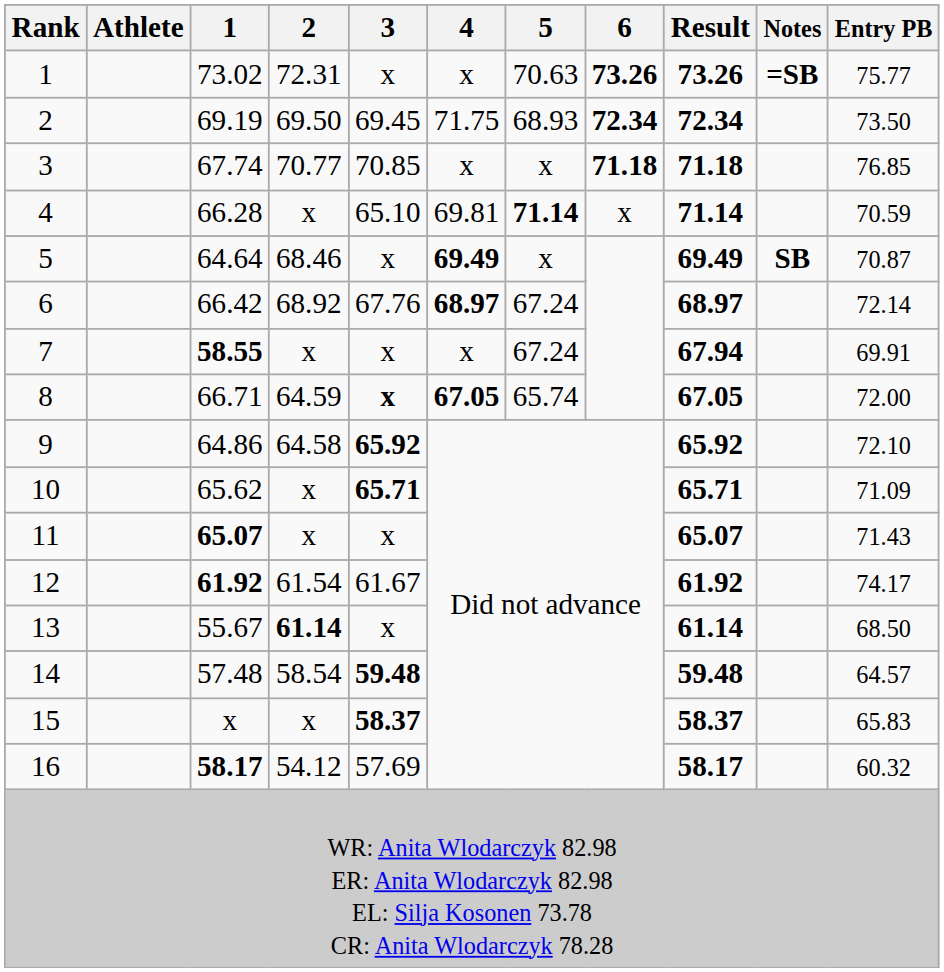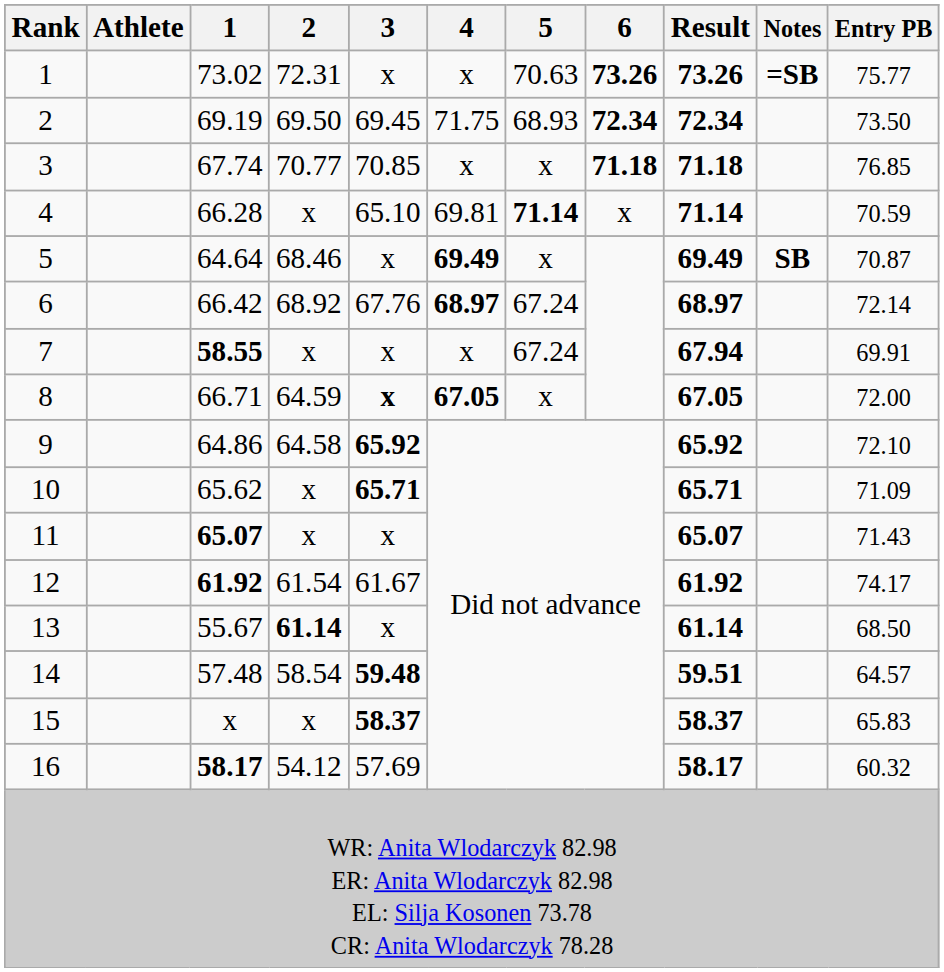(546, 397) 65.74 -> (546, 397) x
(710, 674) 59.48 -> (710, 674) 59.51
